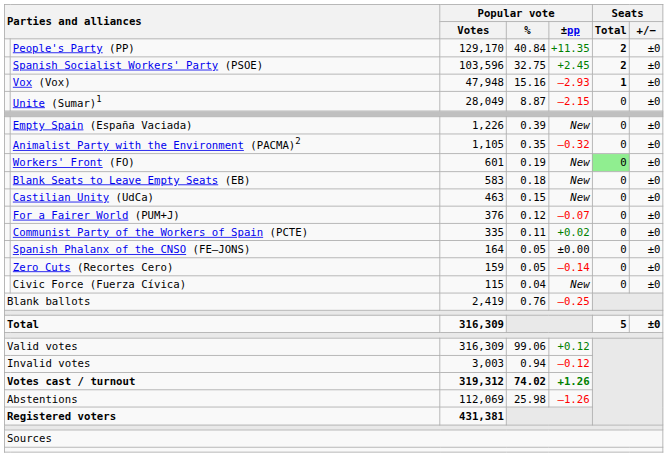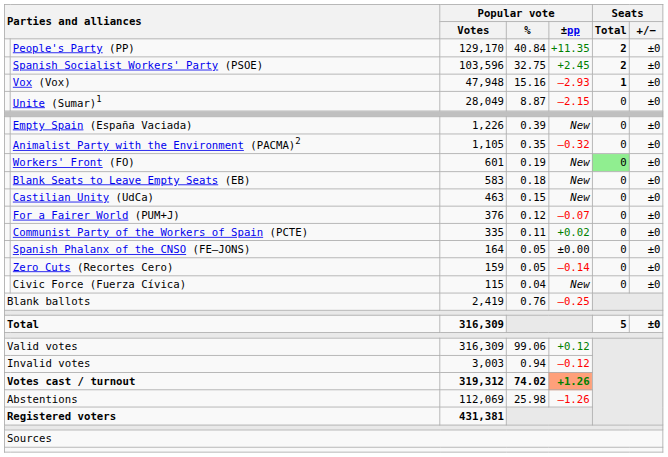(574, 381) no background -> (574, 381) lightsalmon background
